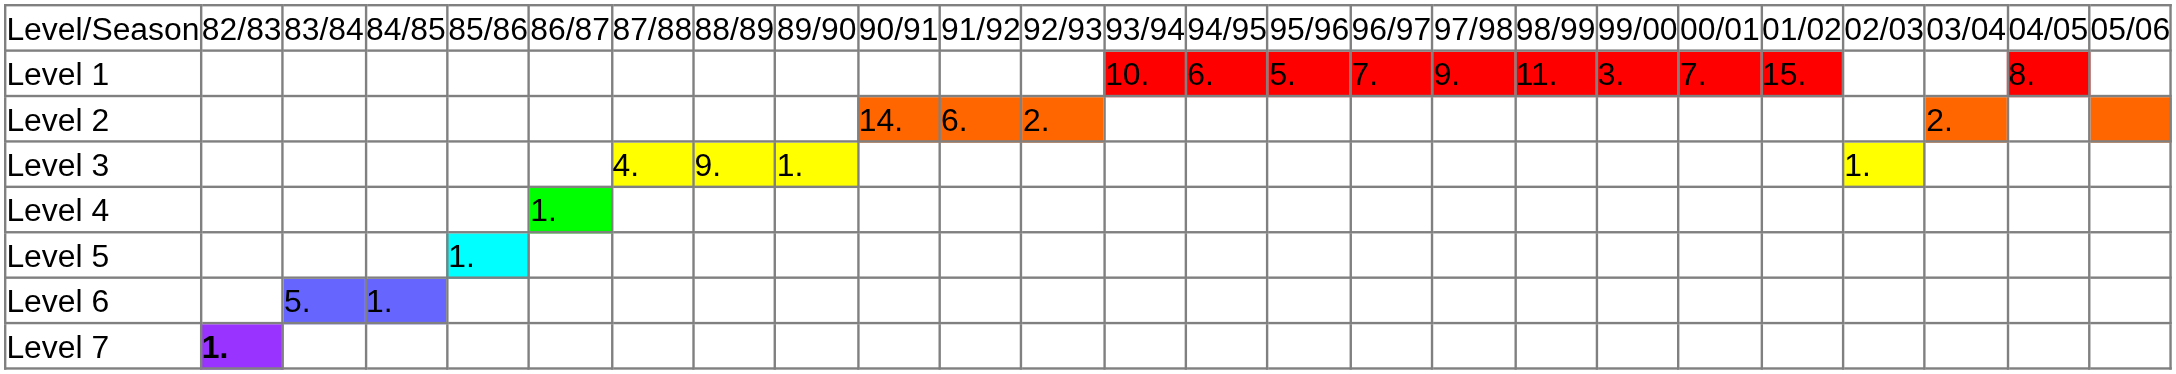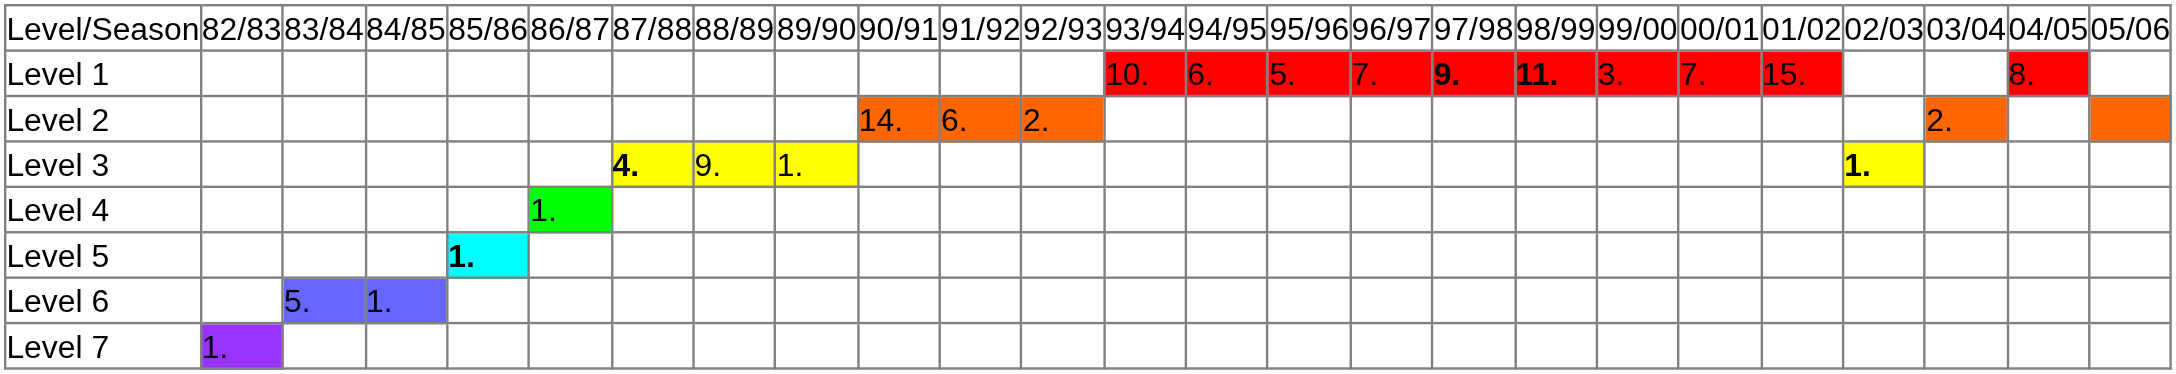(1447, 75) normal -> (1447, 72) bold
(1537, 75) normal -> (1537, 72) bold
(626, 165) normal -> (626, 163) bold
(1858, 165) normal -> (1858, 163) bold
(461, 256) normal -> (461, 254) bold
(215, 345) bold -> (215, 347) normal
